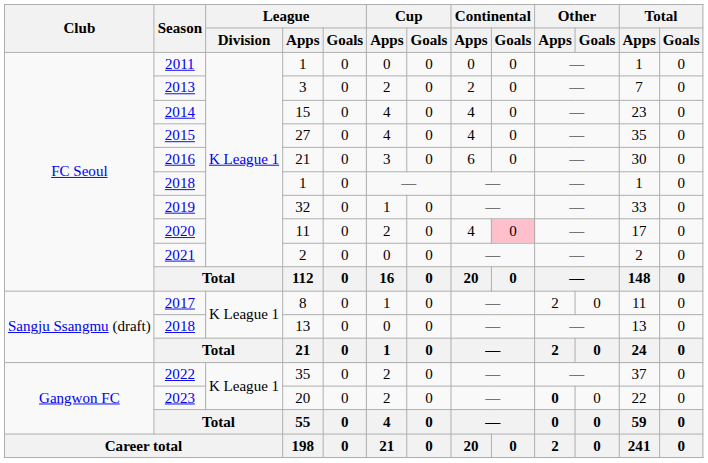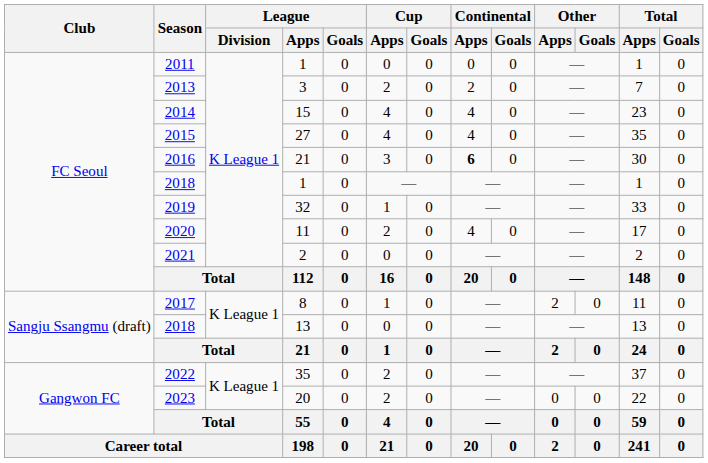(471, 159) normal -> (471, 159) bold
(513, 231) pink background -> (513, 231) no background
(555, 398) bold -> (555, 398) normal
